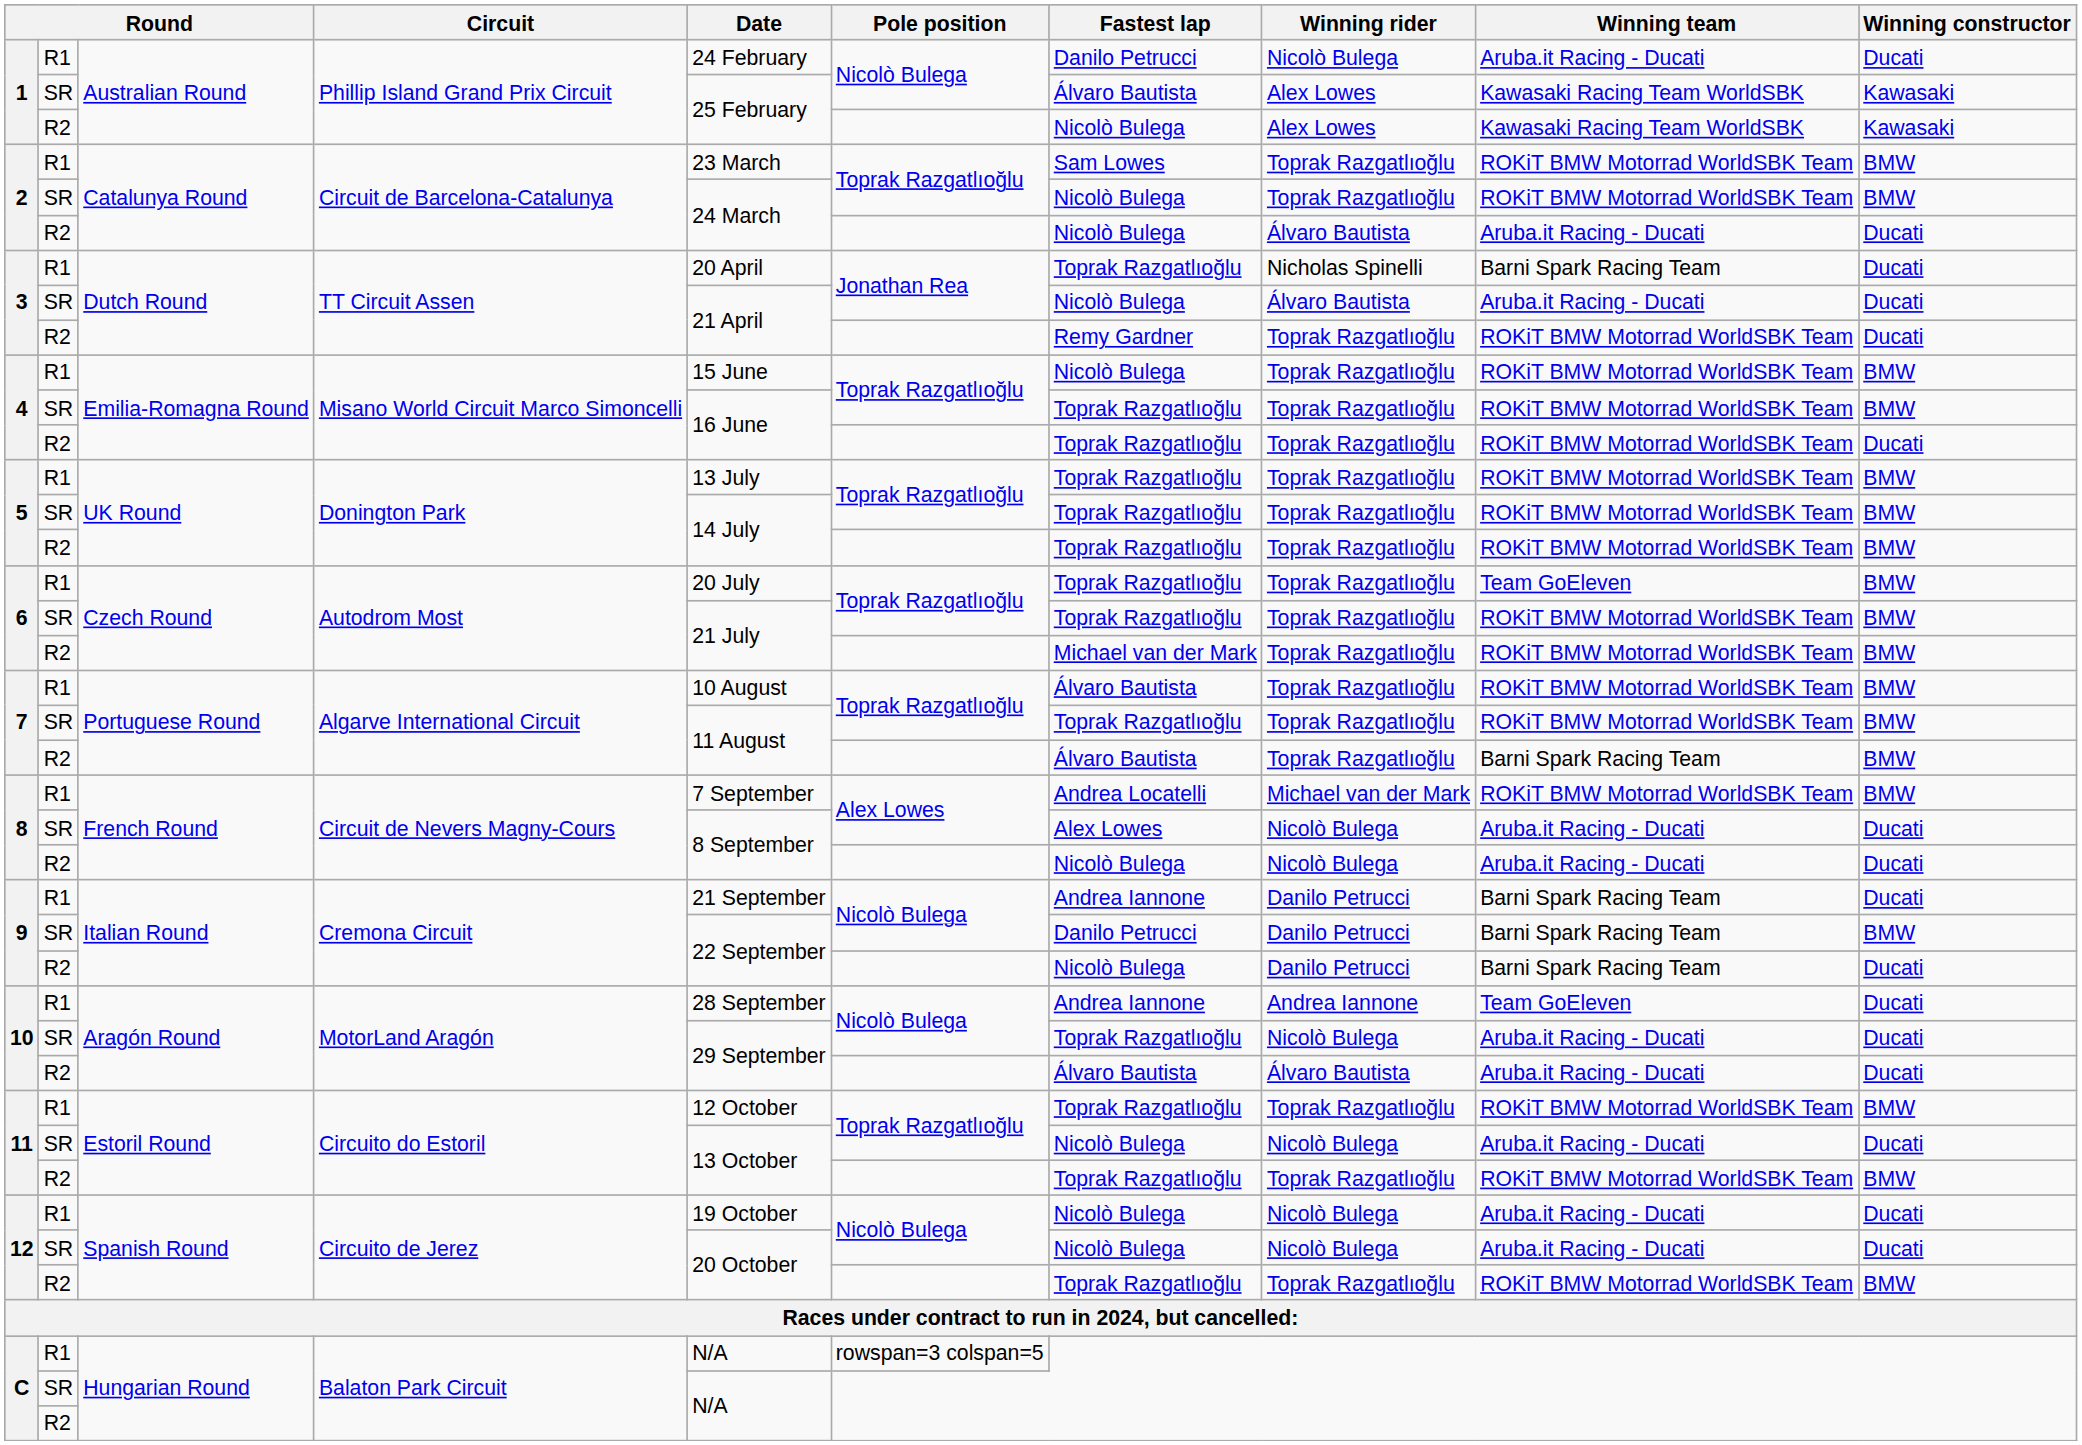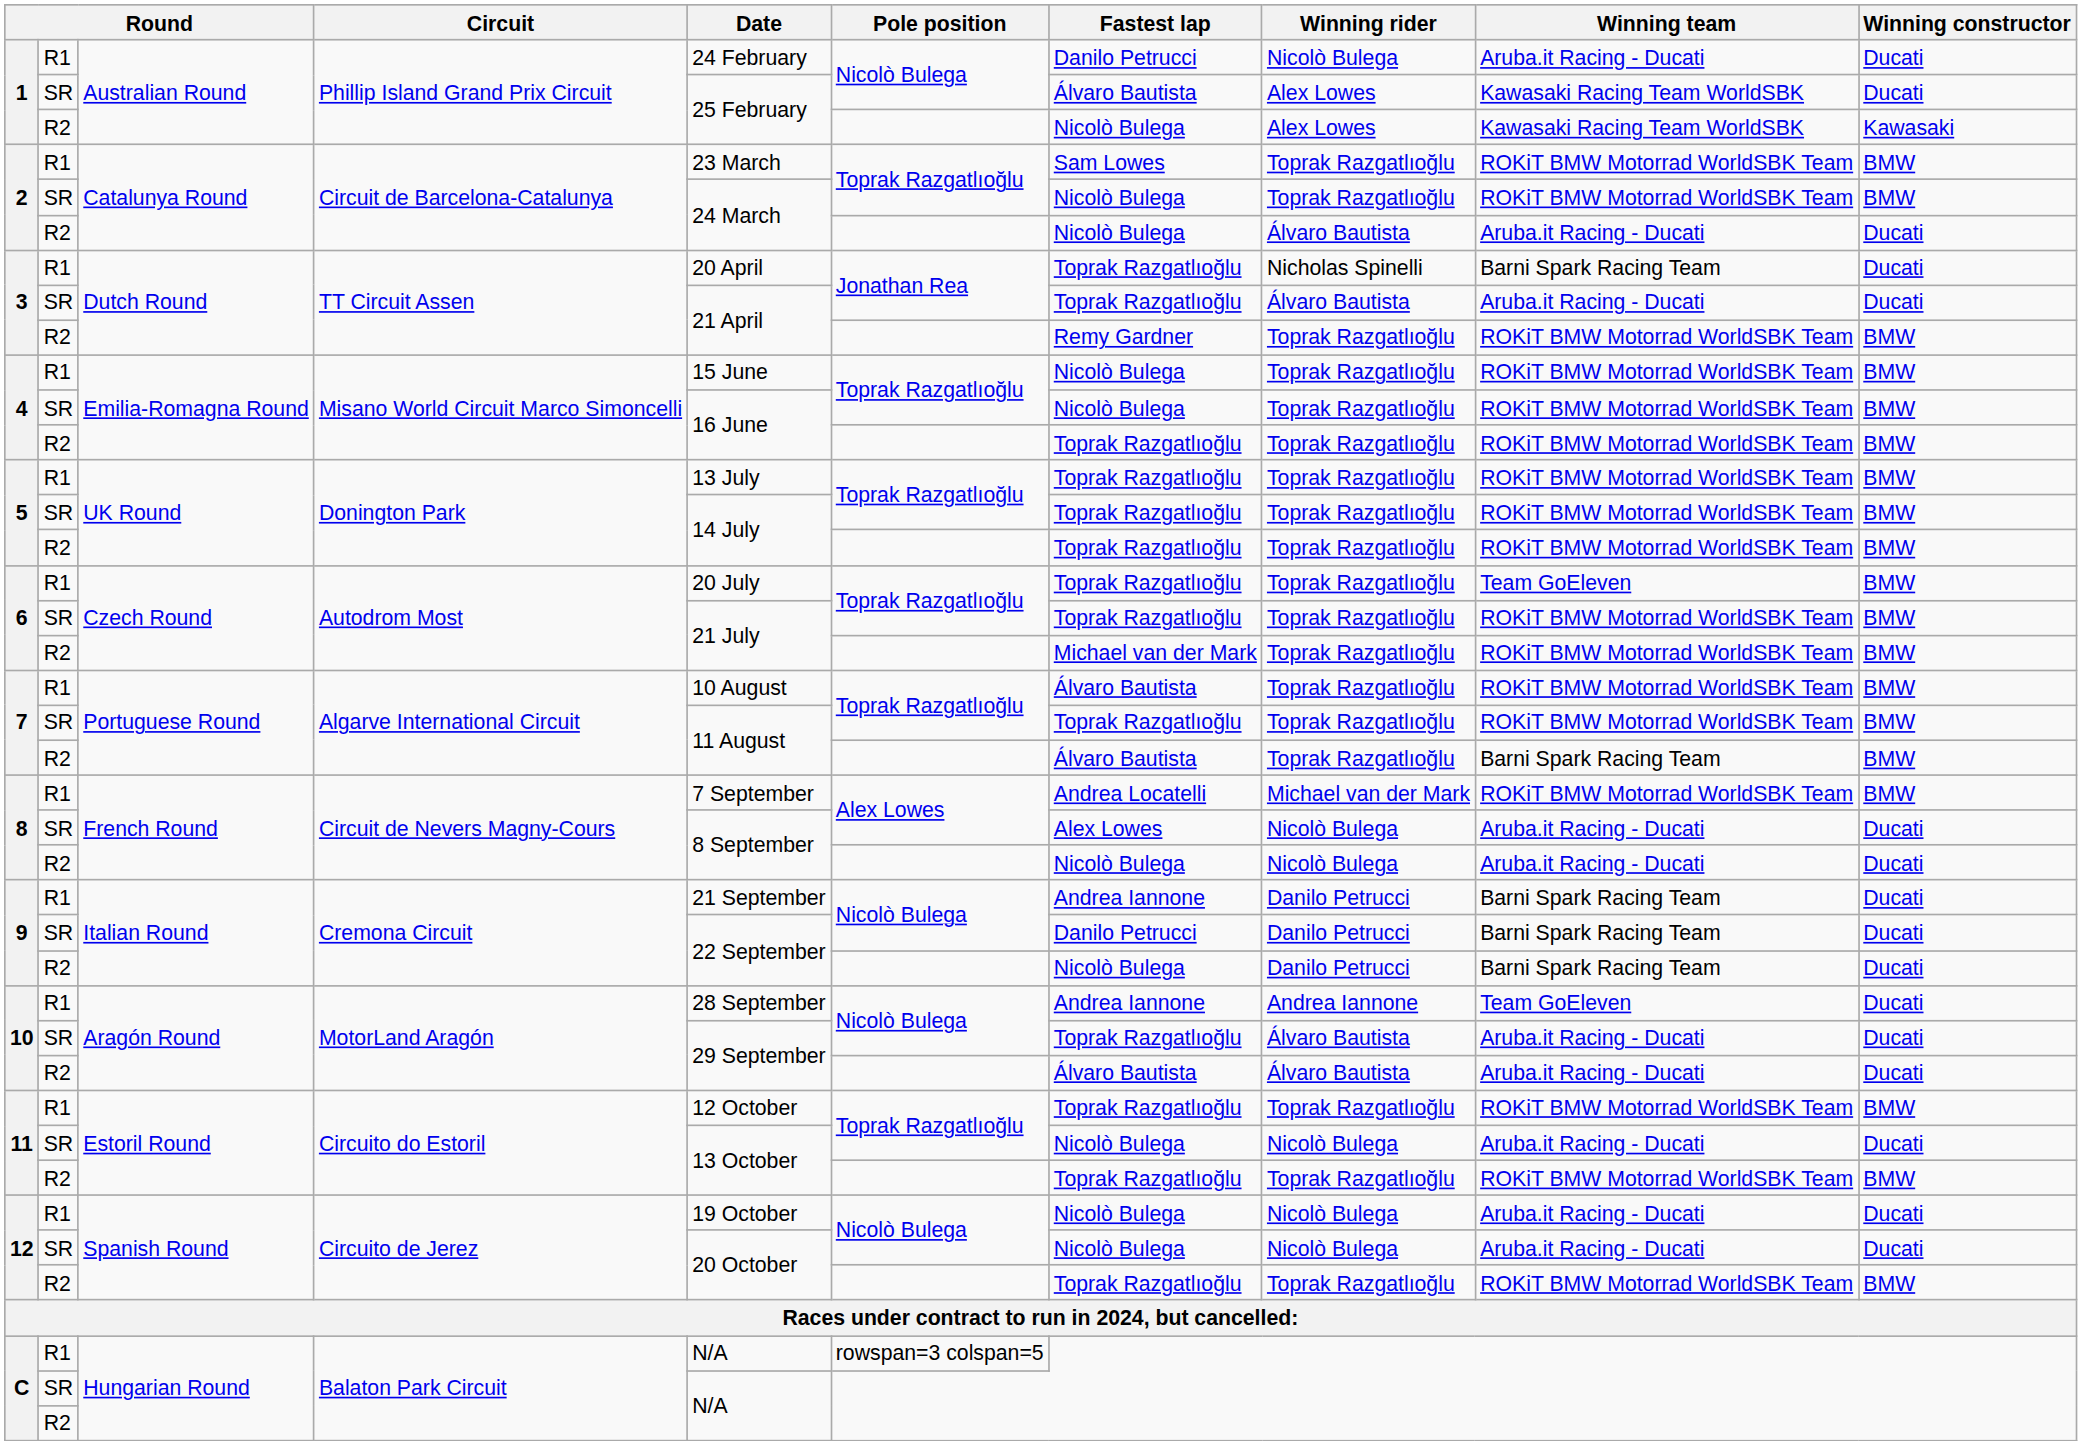(1909, 92) Kawasaki -> (1893, 92) Ducati
(1119, 302) Nicolò Bulega -> (1148, 302) Toprak Razgatlıoğlu
(1893, 337) Ducati -> (1889, 337) BMW
(1148, 407) Toprak Razgatlıoğlu -> (1119, 407) Nicolò Bulega
(1893, 442) Ducati -> (1889, 442) BMW
(1889, 933) BMW -> (1893, 933) Ducati
(1332, 1038) Nicolò Bulega -> (1338, 1038) Álvaro Bautista
